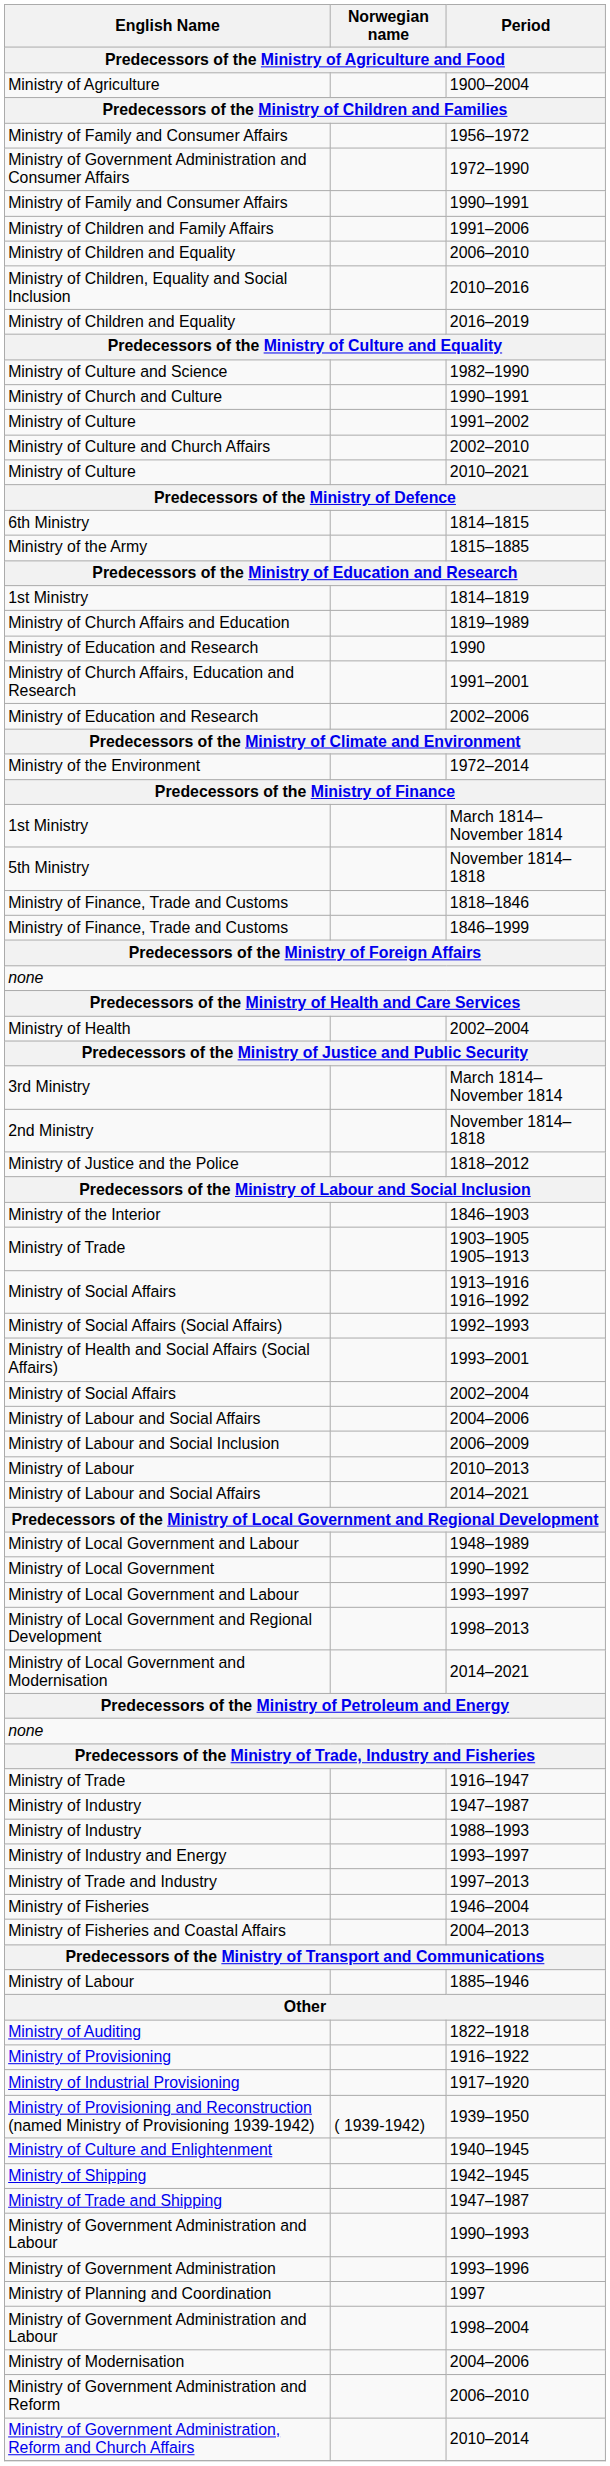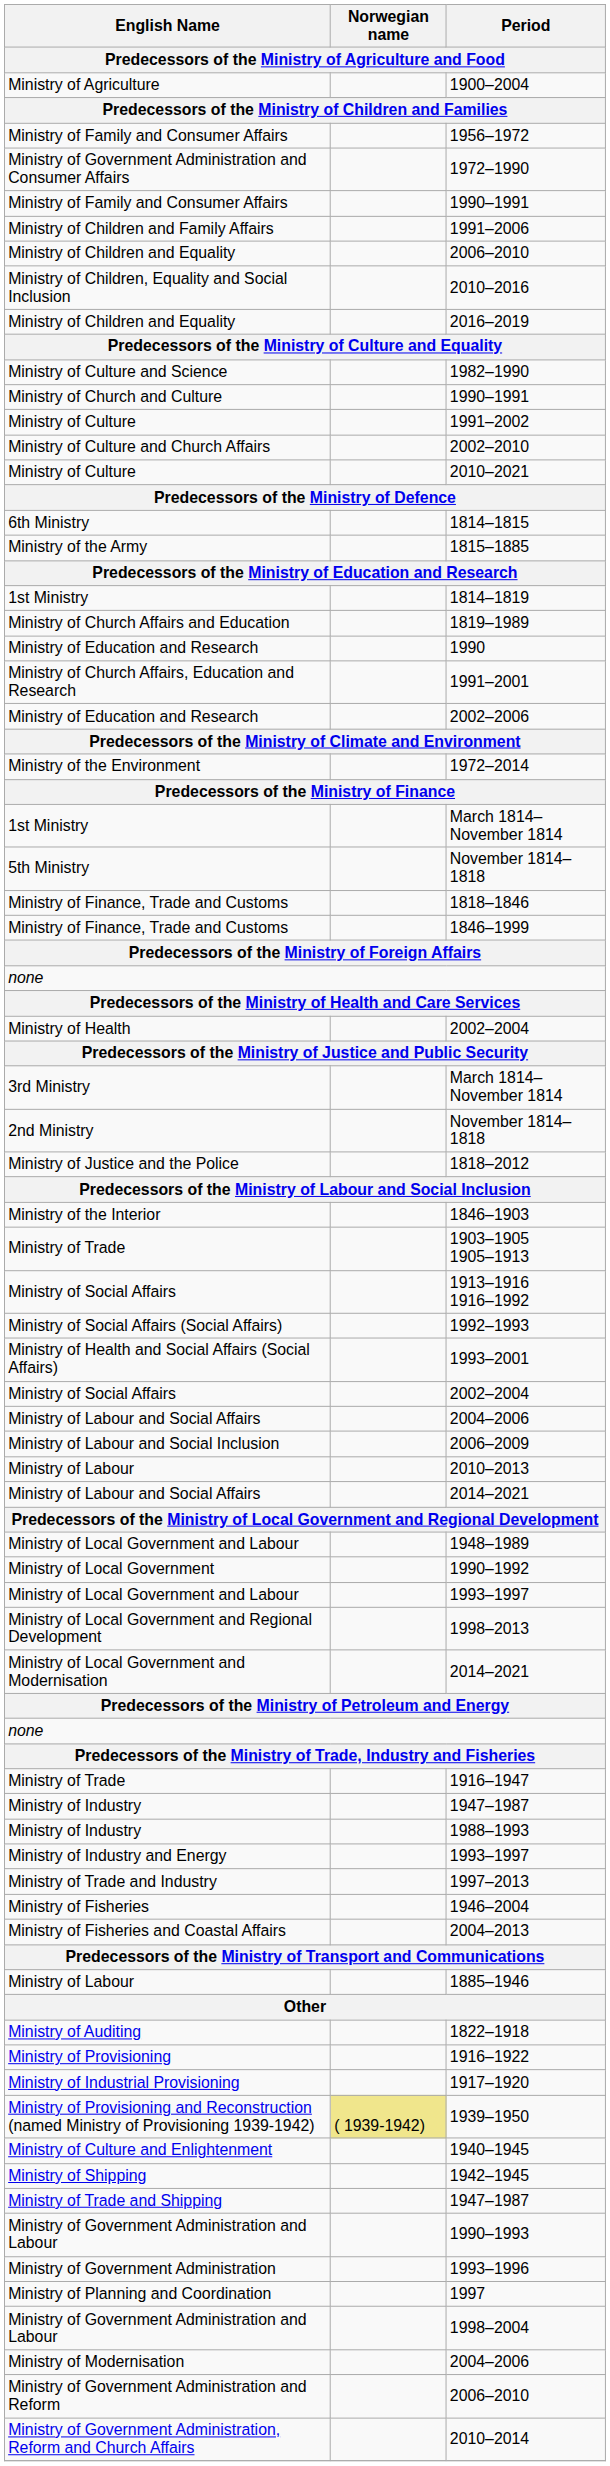(380, 2125) no background -> (380, 2125) khaki background
